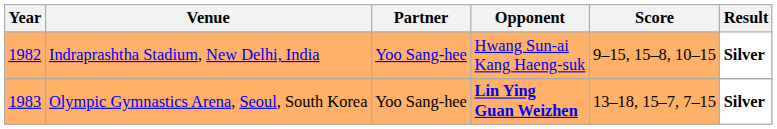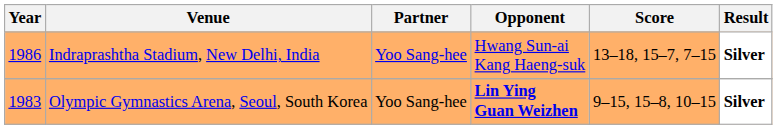(25, 55) 1982 -> (25, 55) 1986
(655, 55) 9–15, 15–8, 10–15 -> (655, 55) 13–18, 15–7, 7–15
(655, 101) 13–18, 15–7, 7–15 -> (655, 101) 9–15, 15–8, 10–15
